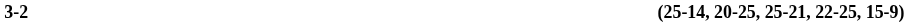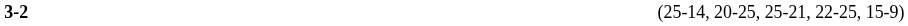(781, 12) bold -> (781, 12) normal
